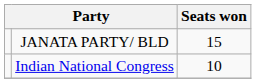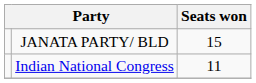(214, 66) 10 -> (214, 66) 11
